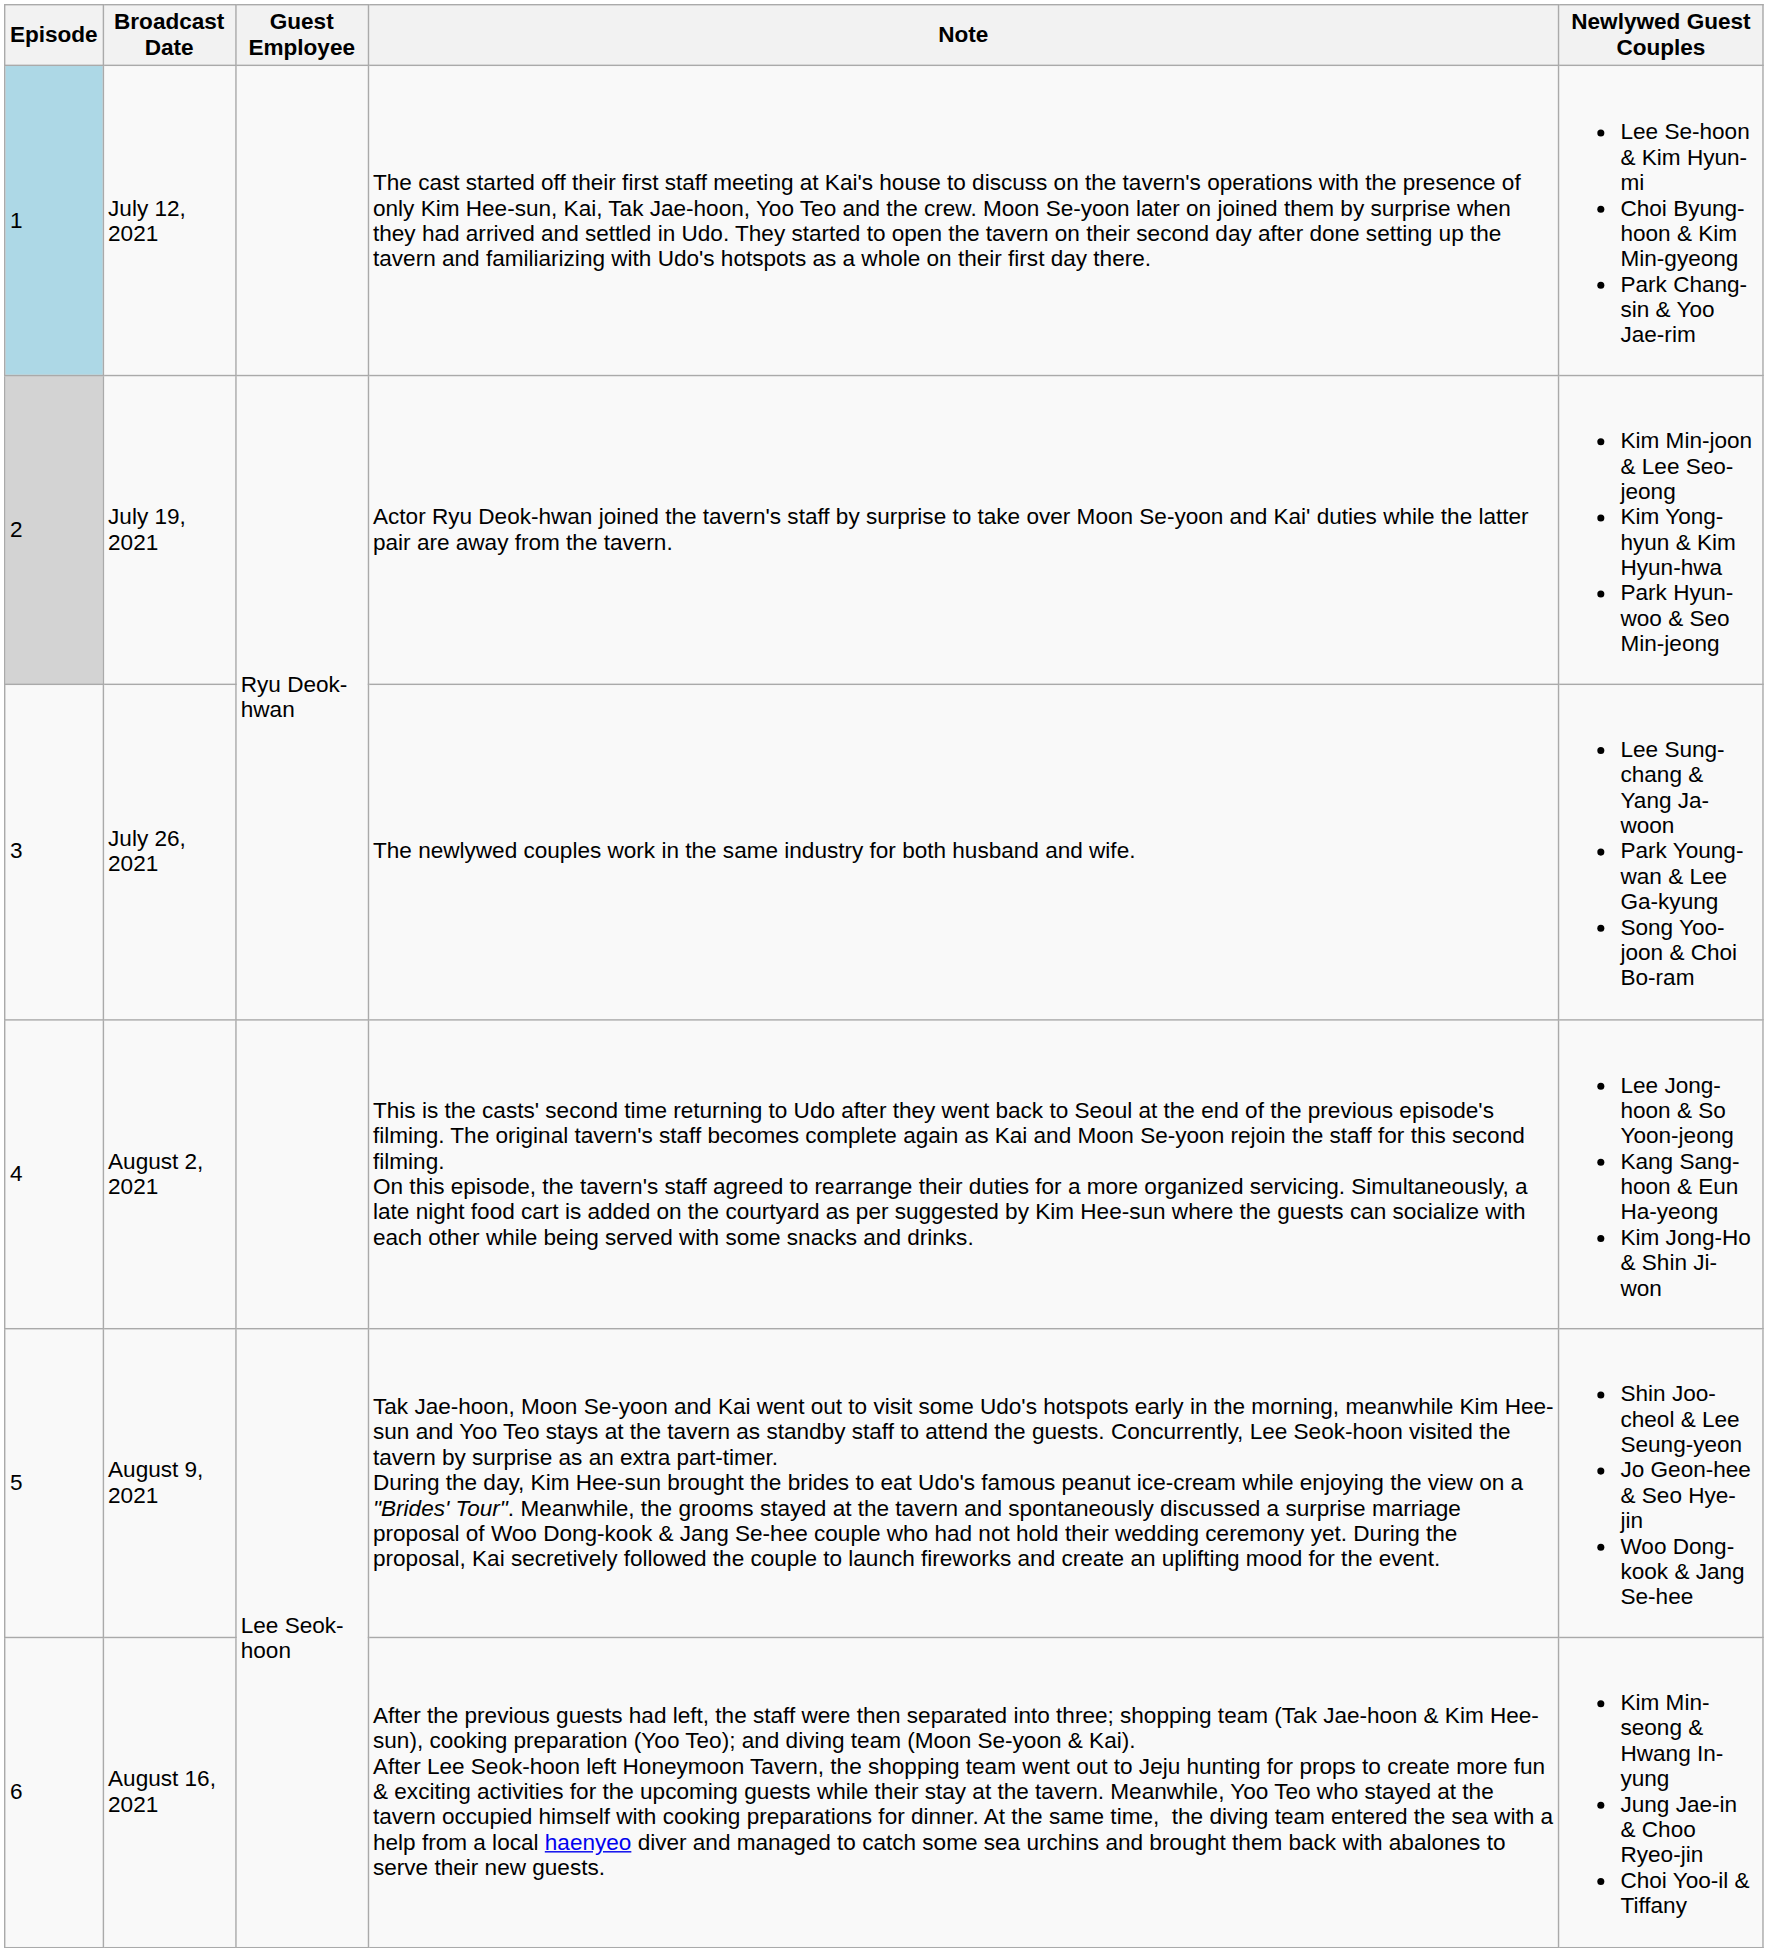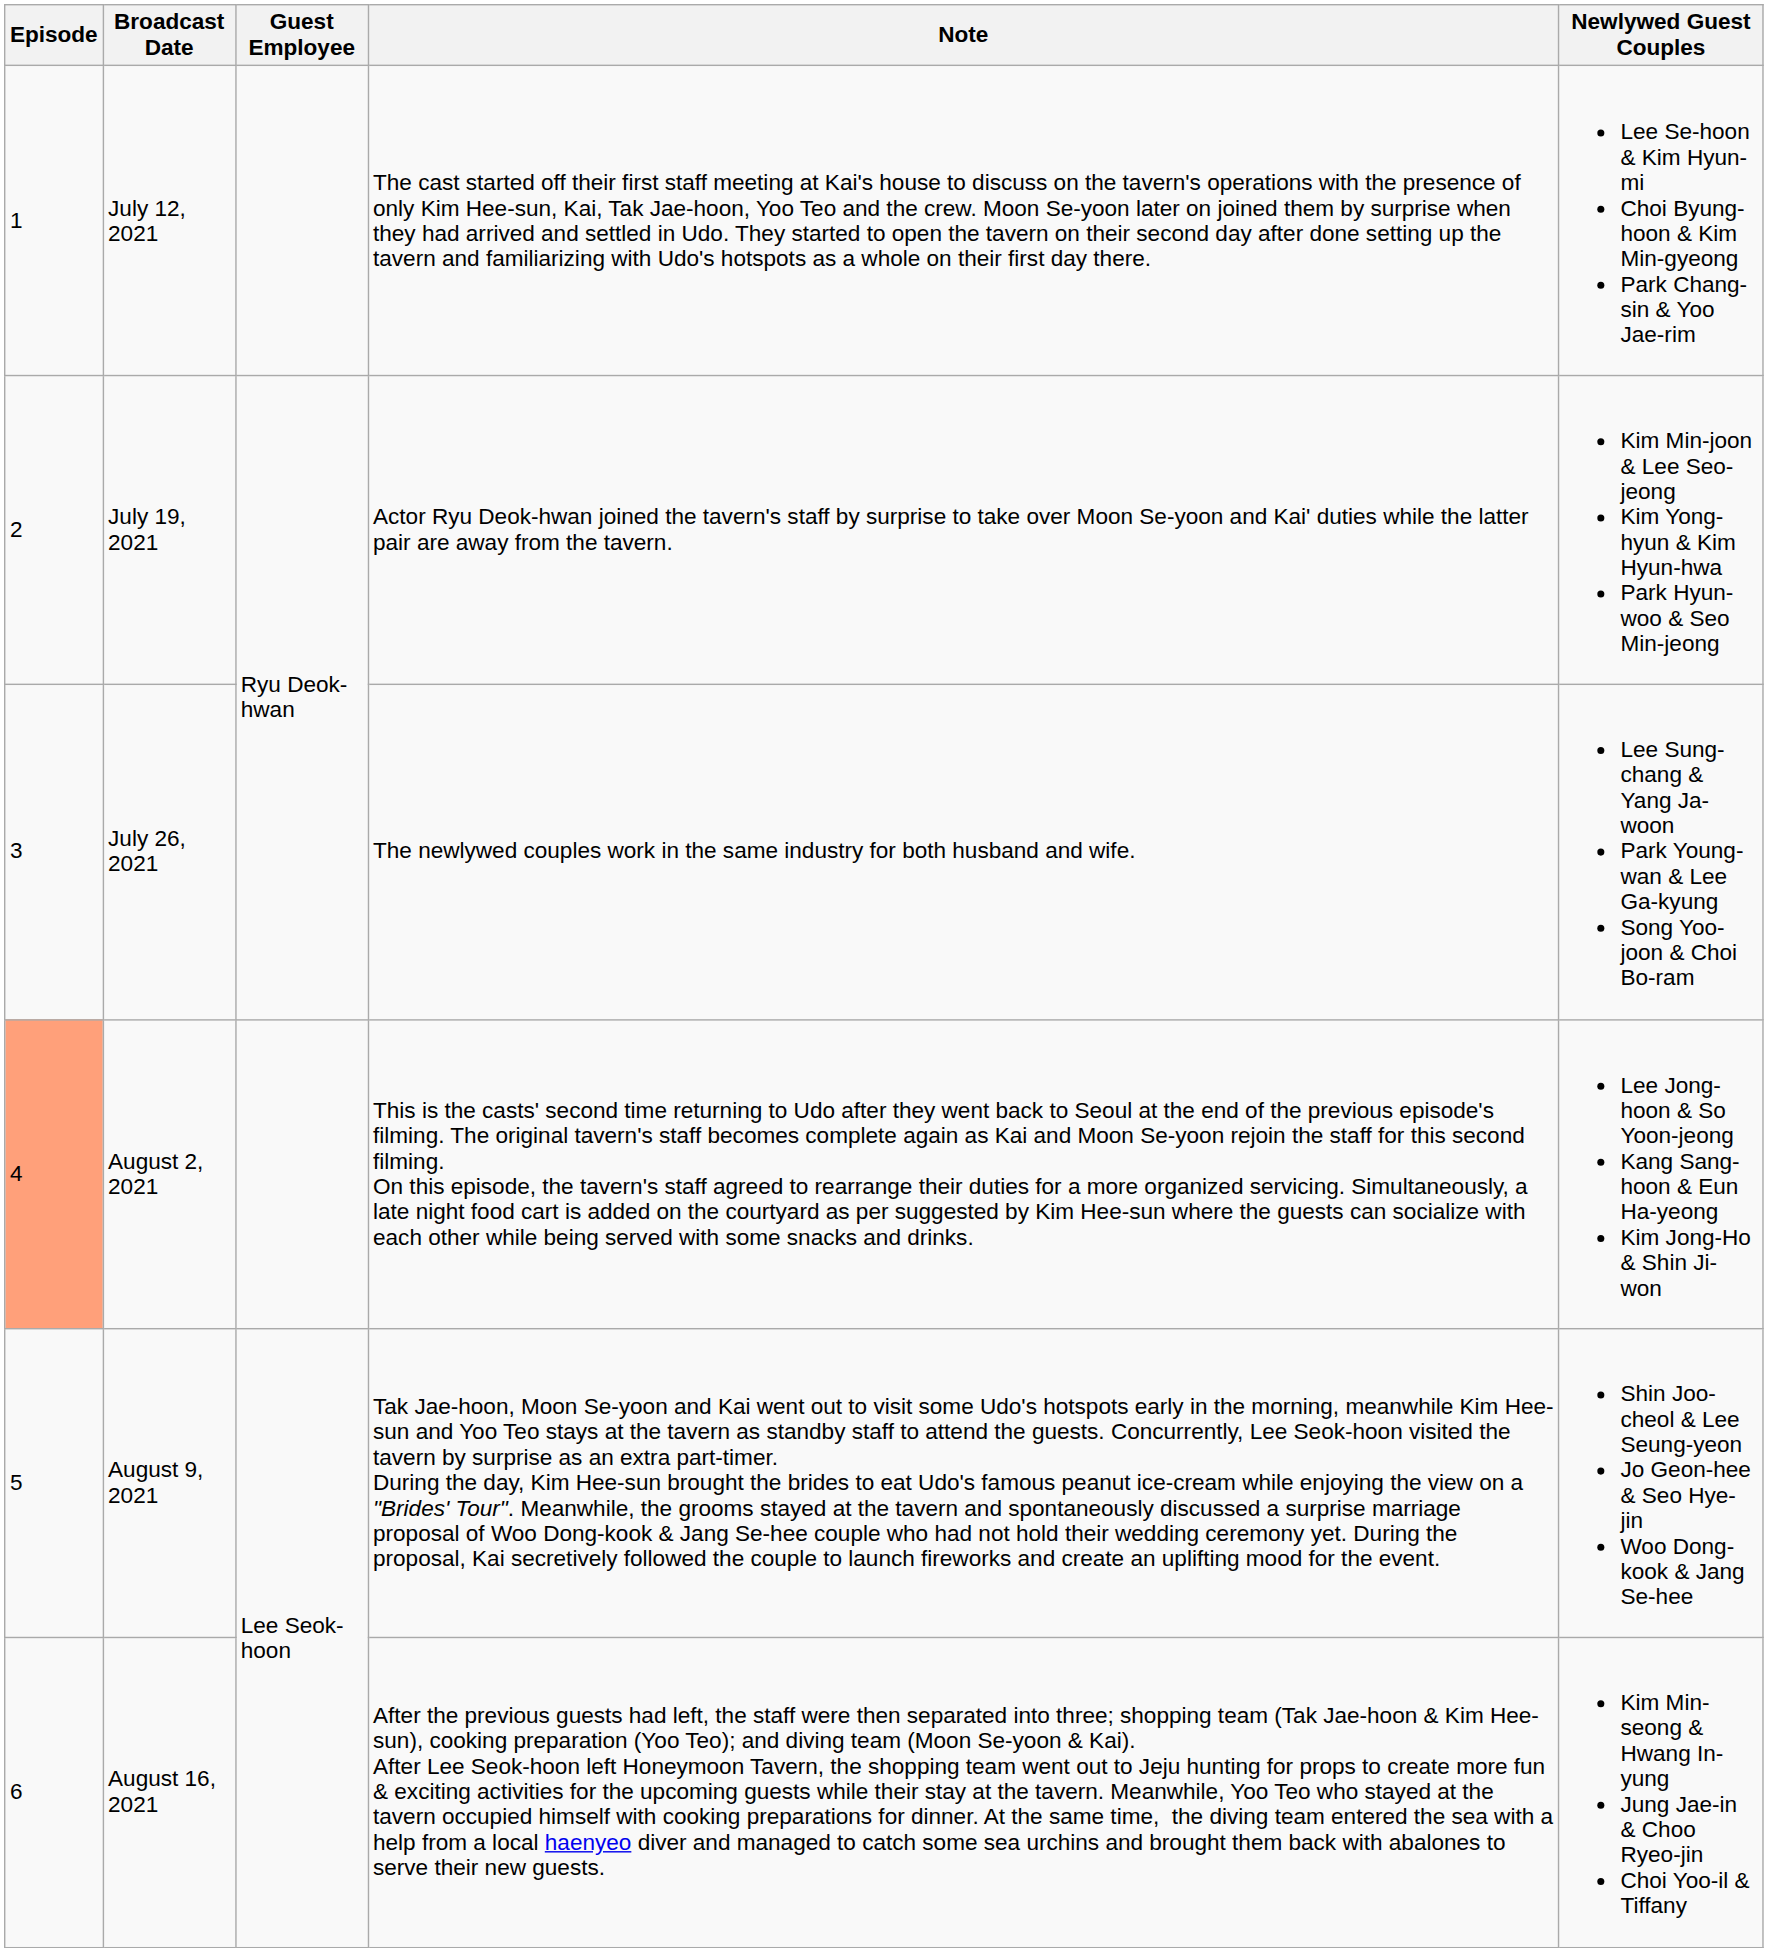(16, 220) lightblue background -> (16, 220) no background
(16, 529) lightgrey background -> (16, 529) no background
(16, 1173) no background -> (16, 1173) lightsalmon background
